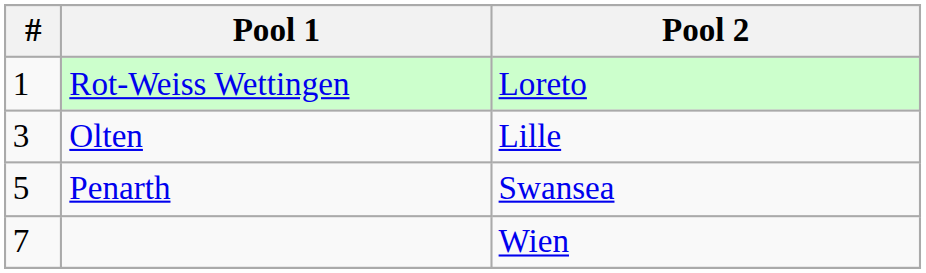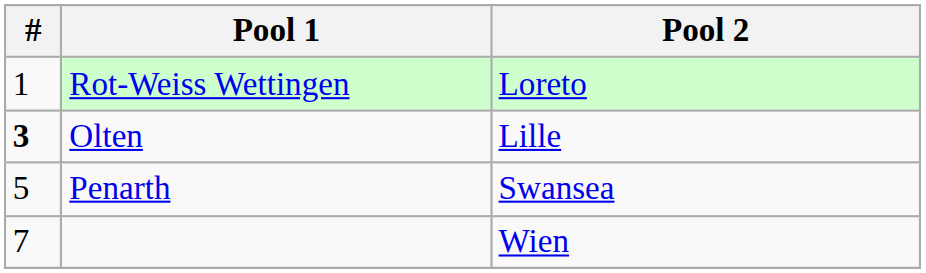(21, 135) normal -> (21, 135) bold
